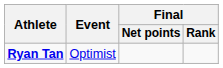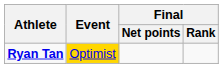(93, 54) no background -> (93, 54) gold background
